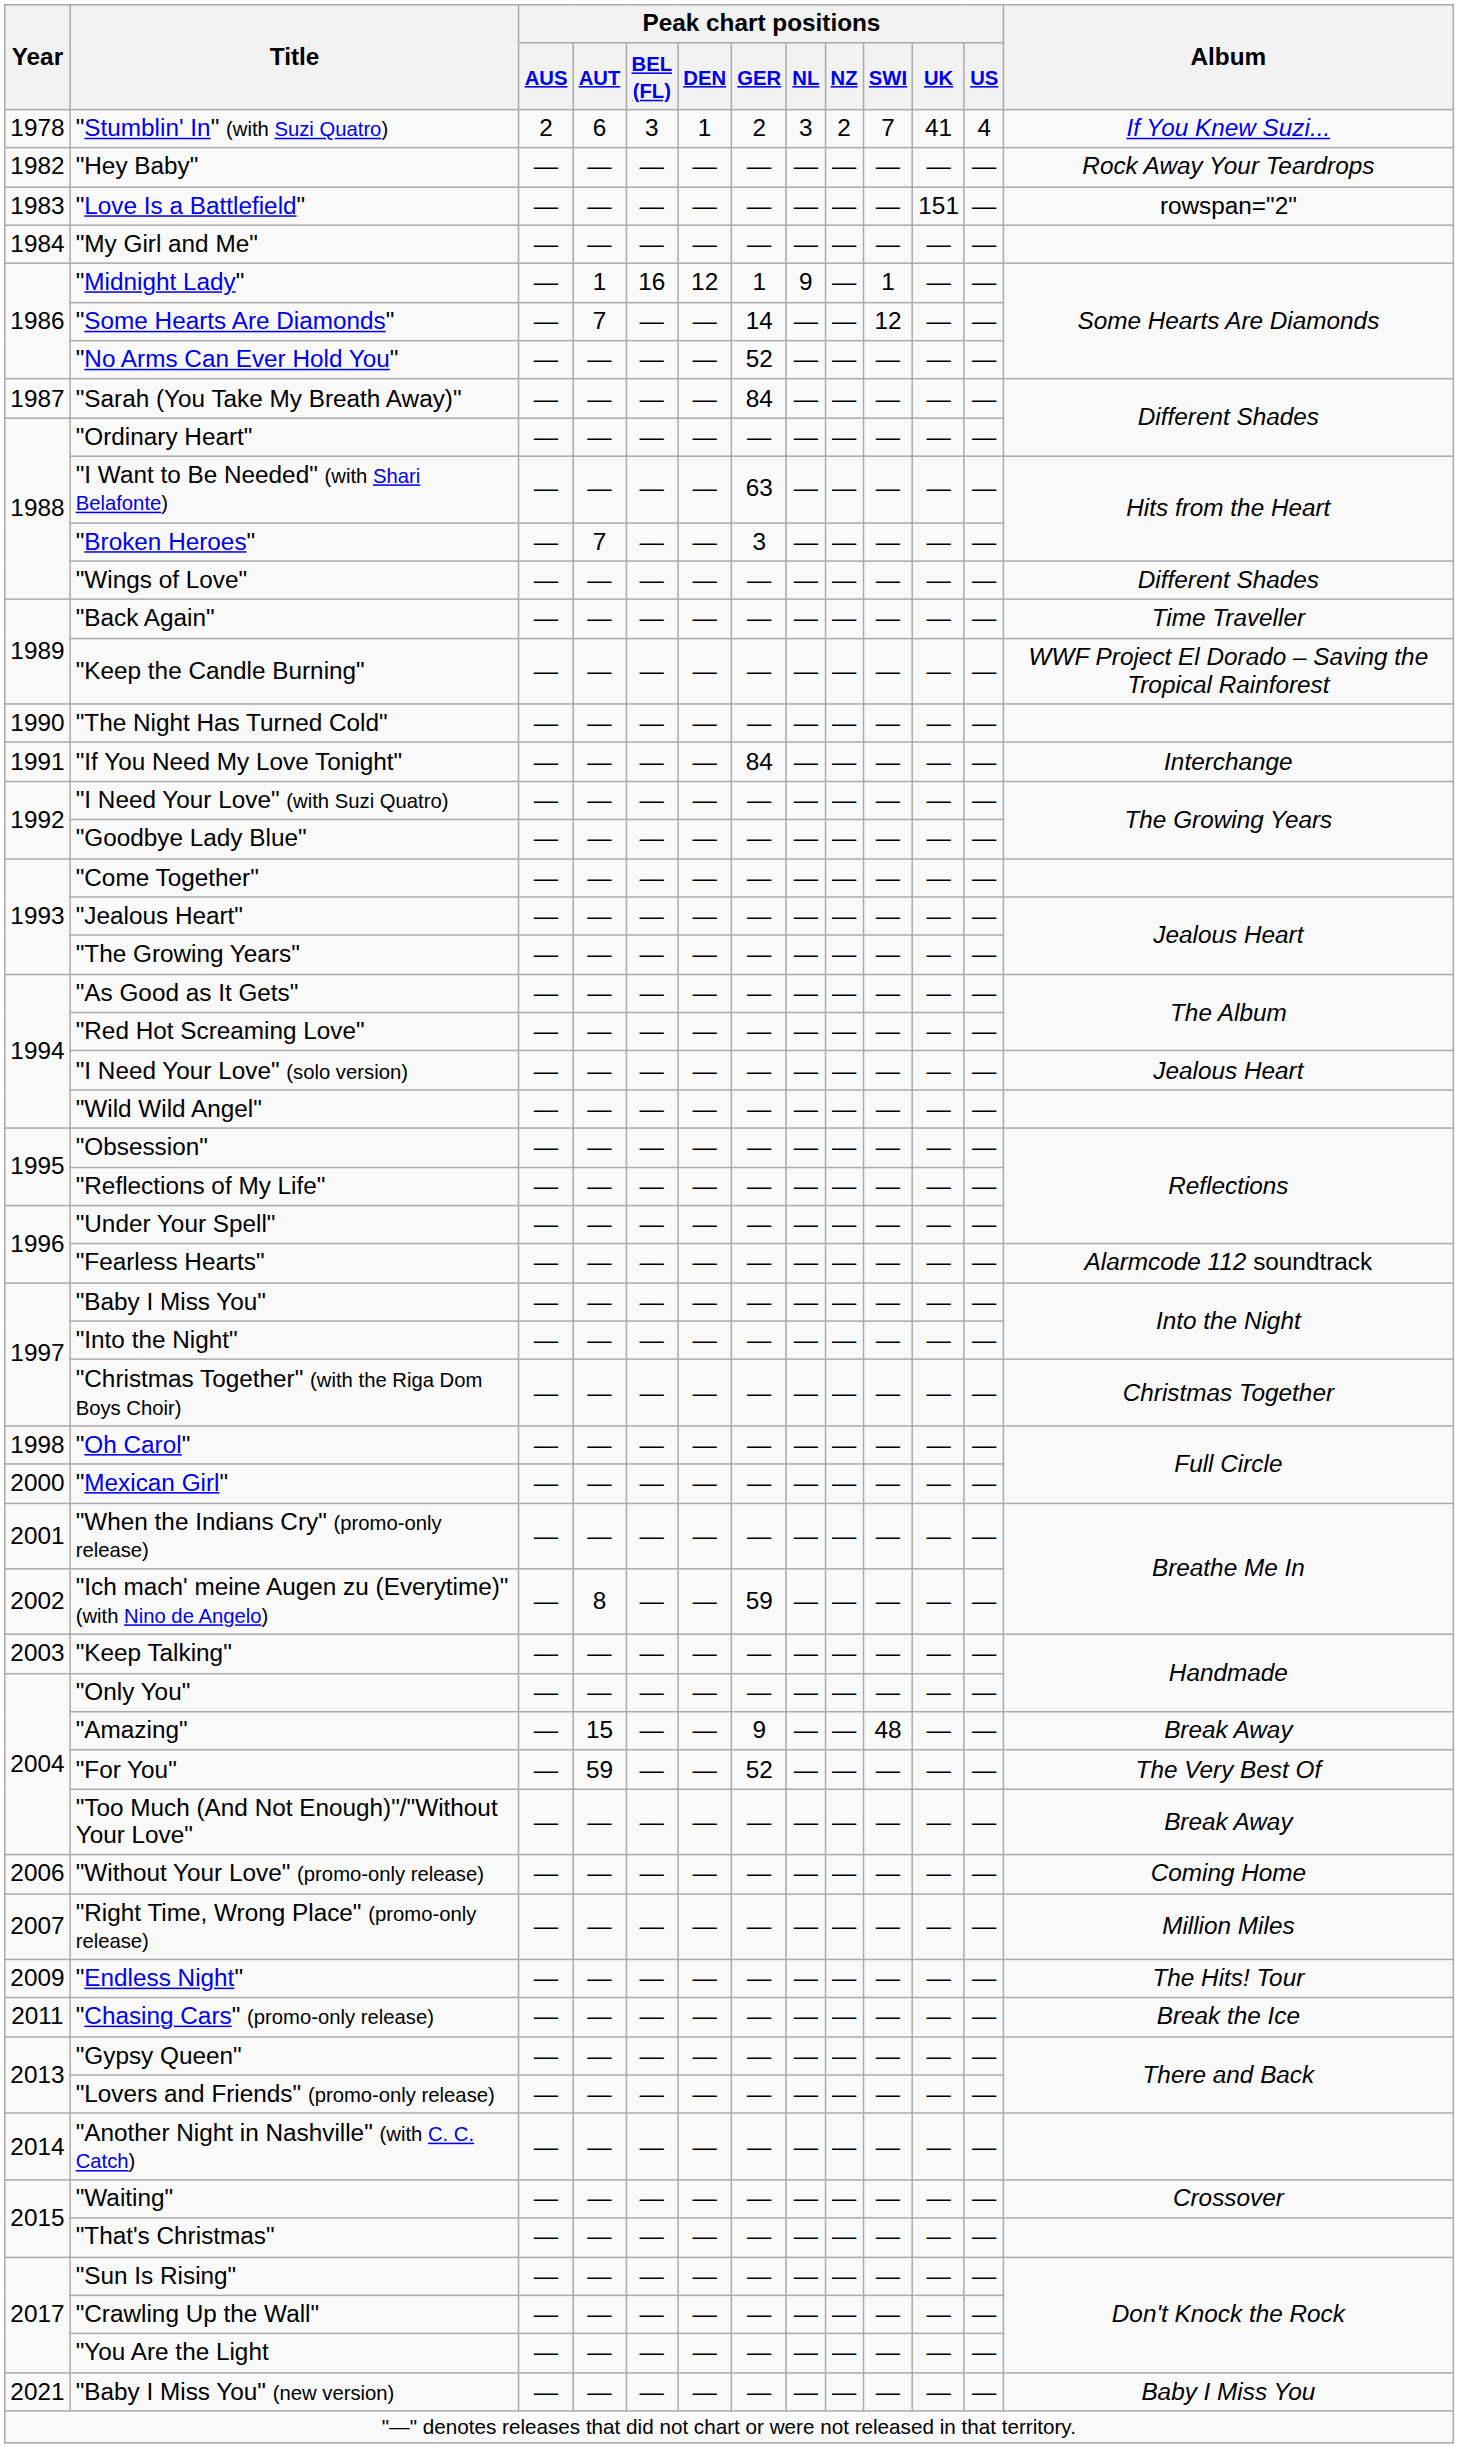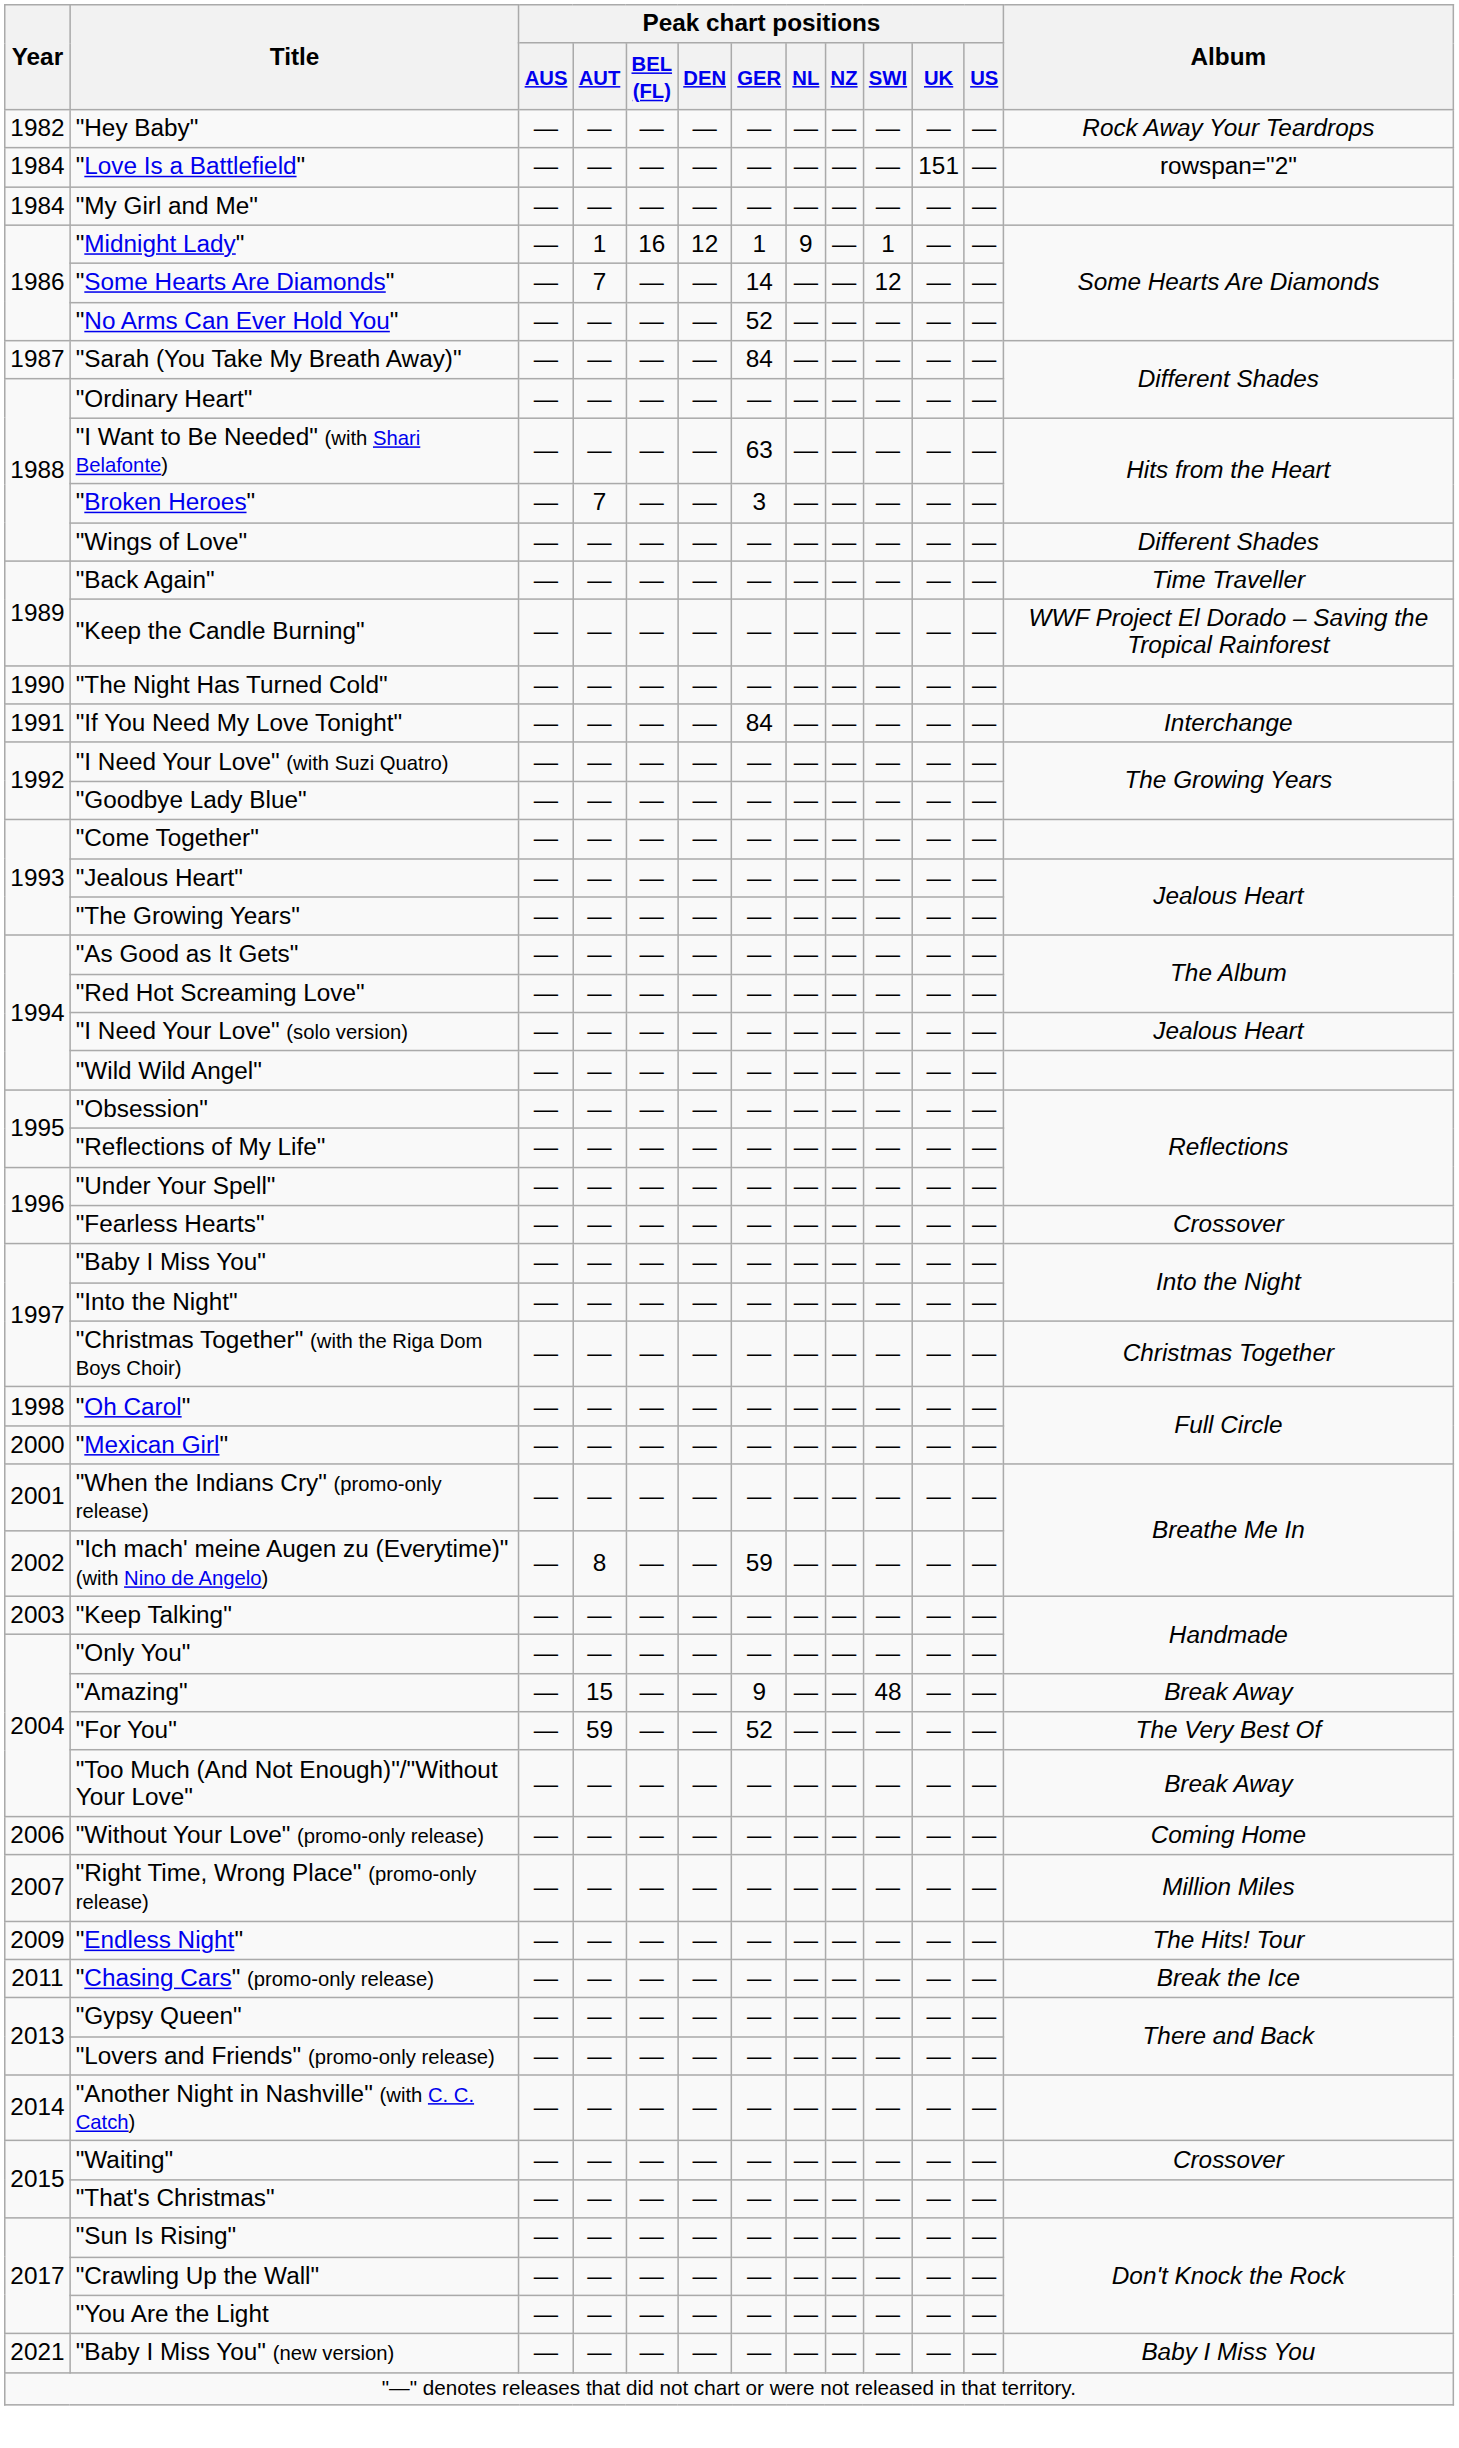- row: (232, 128)
(37, 205) 1983 -> (37, 166) 1984
(1228, 1262) Alarmcode 112 soundtrack -> (1228, 1224) Crossover
